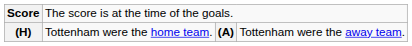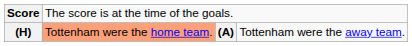(129, 32) no background -> (129, 32) lightsalmon background
